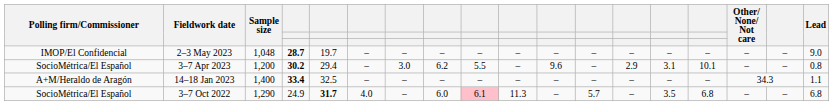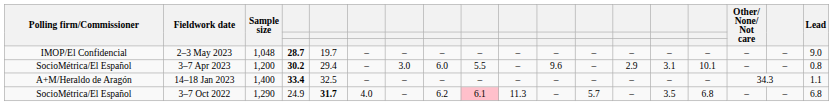(442, 67) 6.2 -> (442, 67) 6.0
(442, 94) 6.0 -> (442, 94) 6.2
